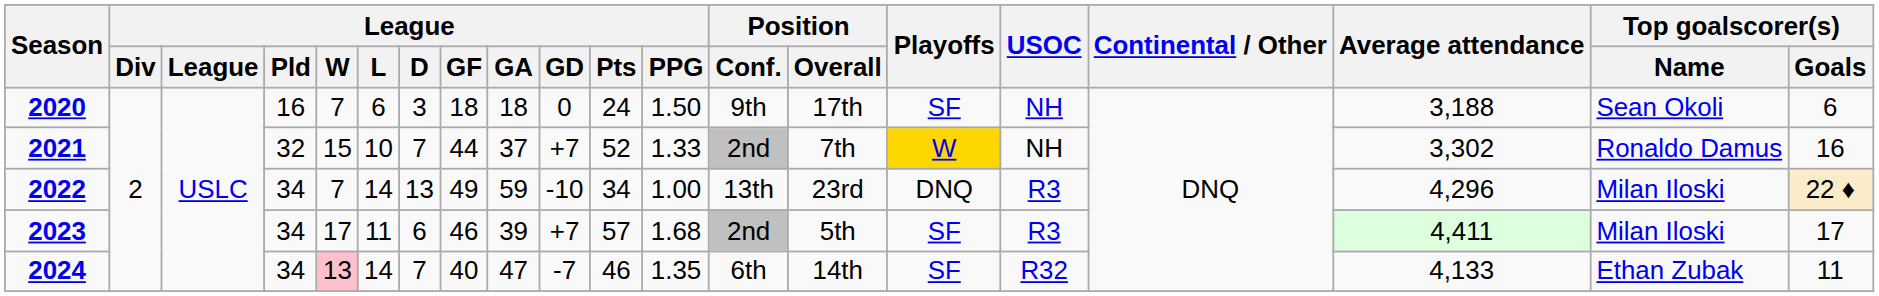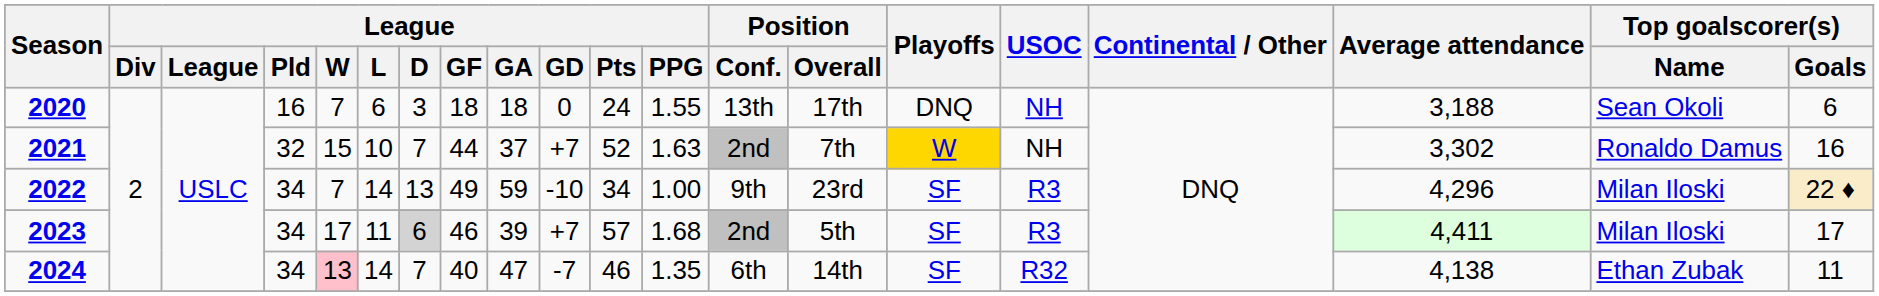(676, 108) 1.50 -> (676, 108) 1.55
(749, 108) 9th -> (749, 108) 13th
(944, 108) SF -> (944, 108) DNQ
(676, 149) 1.33 -> (676, 149) 1.63
(749, 190) 13th -> (749, 190) 9th
(944, 190) DNQ -> (944, 190) SF
(419, 231) no background -> (419, 231) lightgrey background
(1462, 271) 4,133 -> (1462, 271) 4,138
